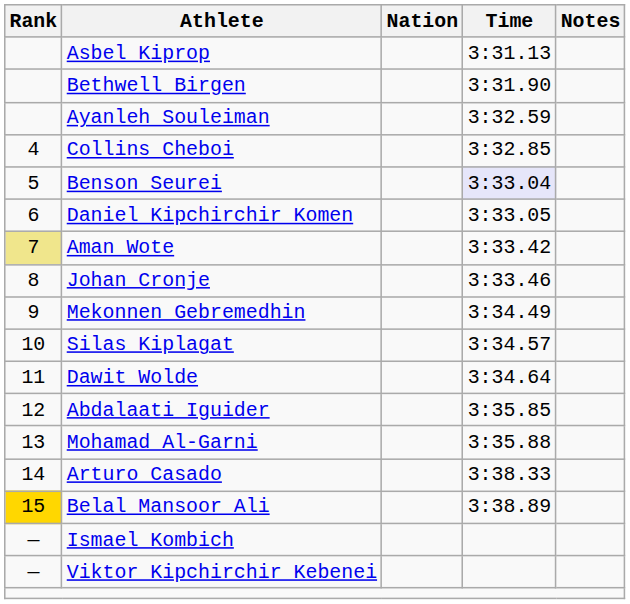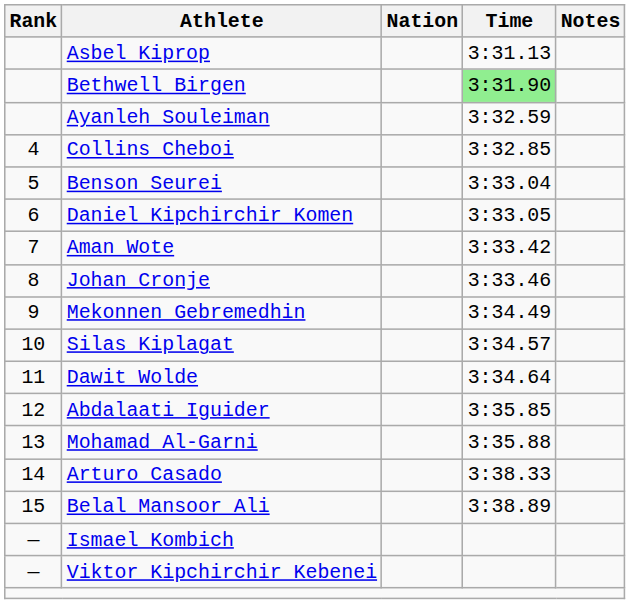(509, 86) no background -> (509, 86) lightgreen background
(509, 183) lavender background -> (509, 183) no background
(33, 248) khaki background -> (33, 248) no background
(33, 507) gold background -> (33, 507) no background
